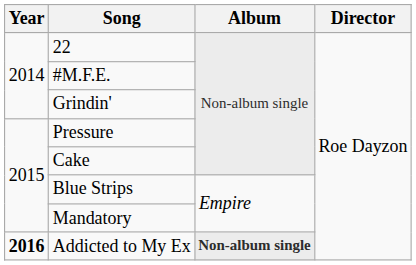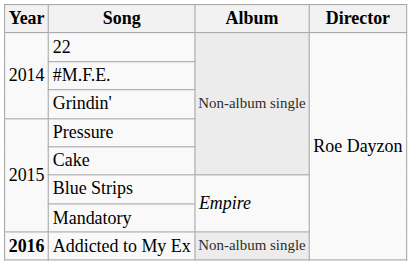(255, 246) bold -> (252, 246) normal
